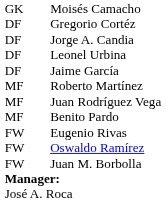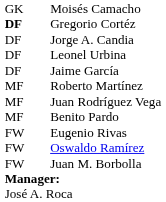(13, 24) normal -> (13, 24) bold
